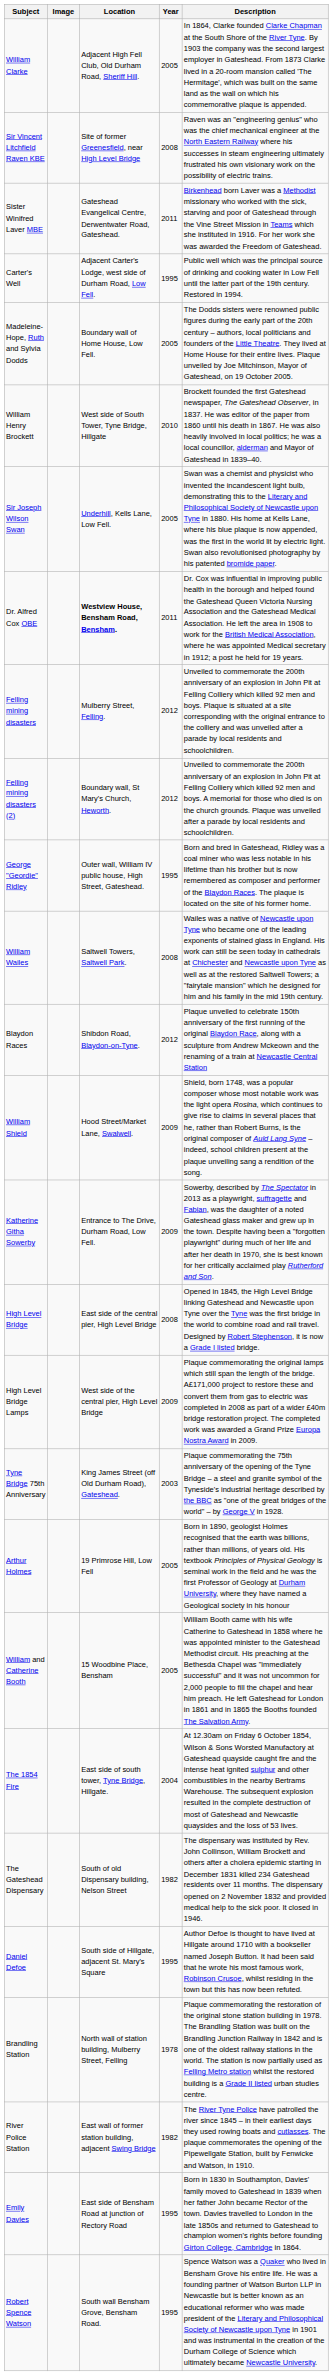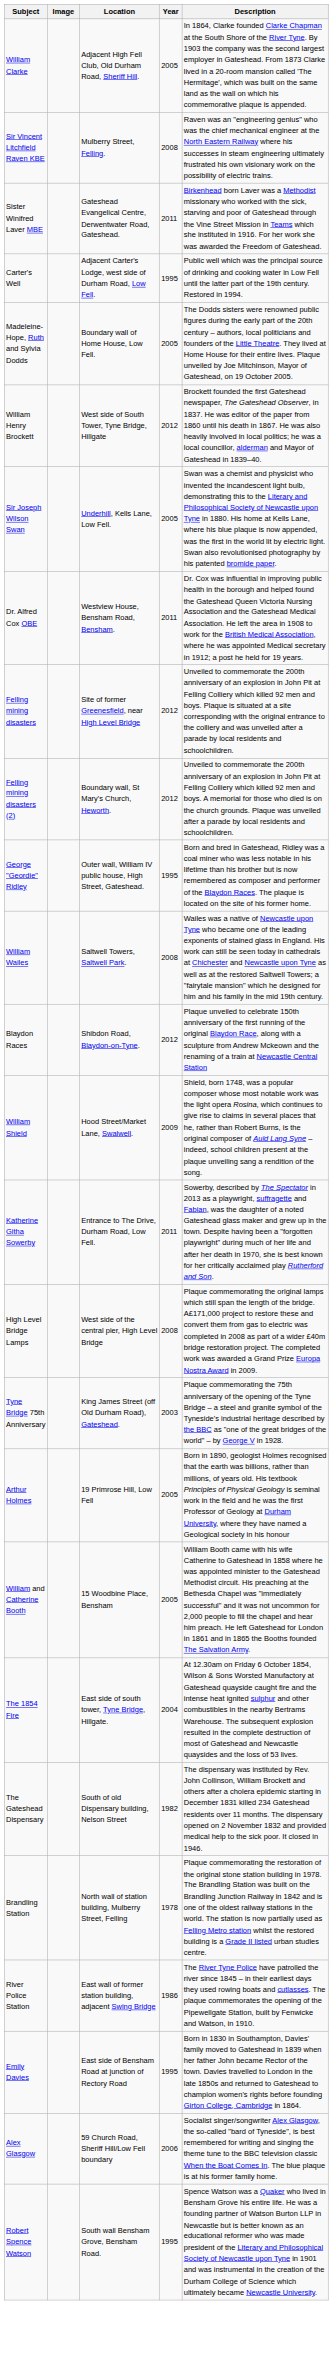(112, 148) Site of former Greenesfield, near High Level Bridge -> (108, 148) Mulberry Street, Felling.
(170, 426) 2010 -> (170, 426) 2012
(112, 618) bold -> (110, 618) normal
(108, 711) Mulberry Street, Felling. -> (112, 711) Site of former Greenesfield, near High Level Bridge
(170, 1232) 2009 -> (169, 1232) 2011
- row: (24, 1320)
(170, 1402) 2009 -> (170, 1331) 2008
- row: (17, 1962)
(170, 2137) 1982 -> (170, 1996) 1986
+ row: (21, 2149)
